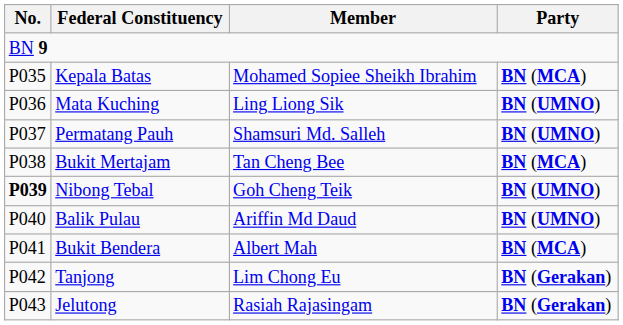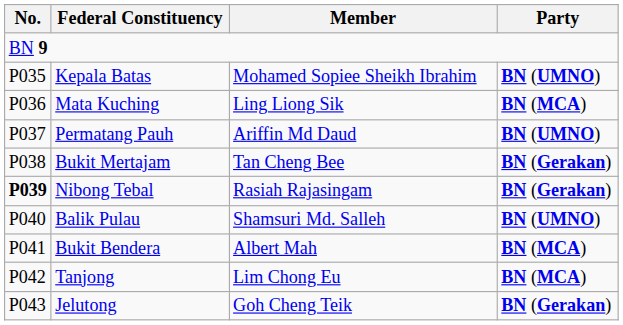(544, 76) BN (MCA) -> (551, 76) BN (UMNO)
(551, 104) BN (UMNO) -> (544, 104) BN (MCA)
(309, 133) Shamsuri Md. Salleh -> (295, 133) Ariffin Md Daud
(544, 162) BN (MCA) -> (556, 162) BN (Gerakan)
(293, 190) Goh Cheng Teik -> (303, 190) Rasiah Rajasingam
(551, 190) BN (UMNO) -> (556, 190) BN (Gerakan)
(295, 219) Ariffin Md Daud -> (309, 219) Shamsuri Md. Salleh
(556, 276) BN (Gerakan) -> (544, 276) BN (MCA)
(303, 305) Rasiah Rajasingam -> (293, 305) Goh Cheng Teik
